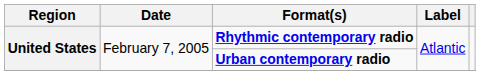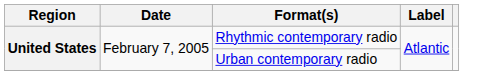(314, 37) bold -> (306, 37) normal
(303, 59) bold -> (296, 59) normal
